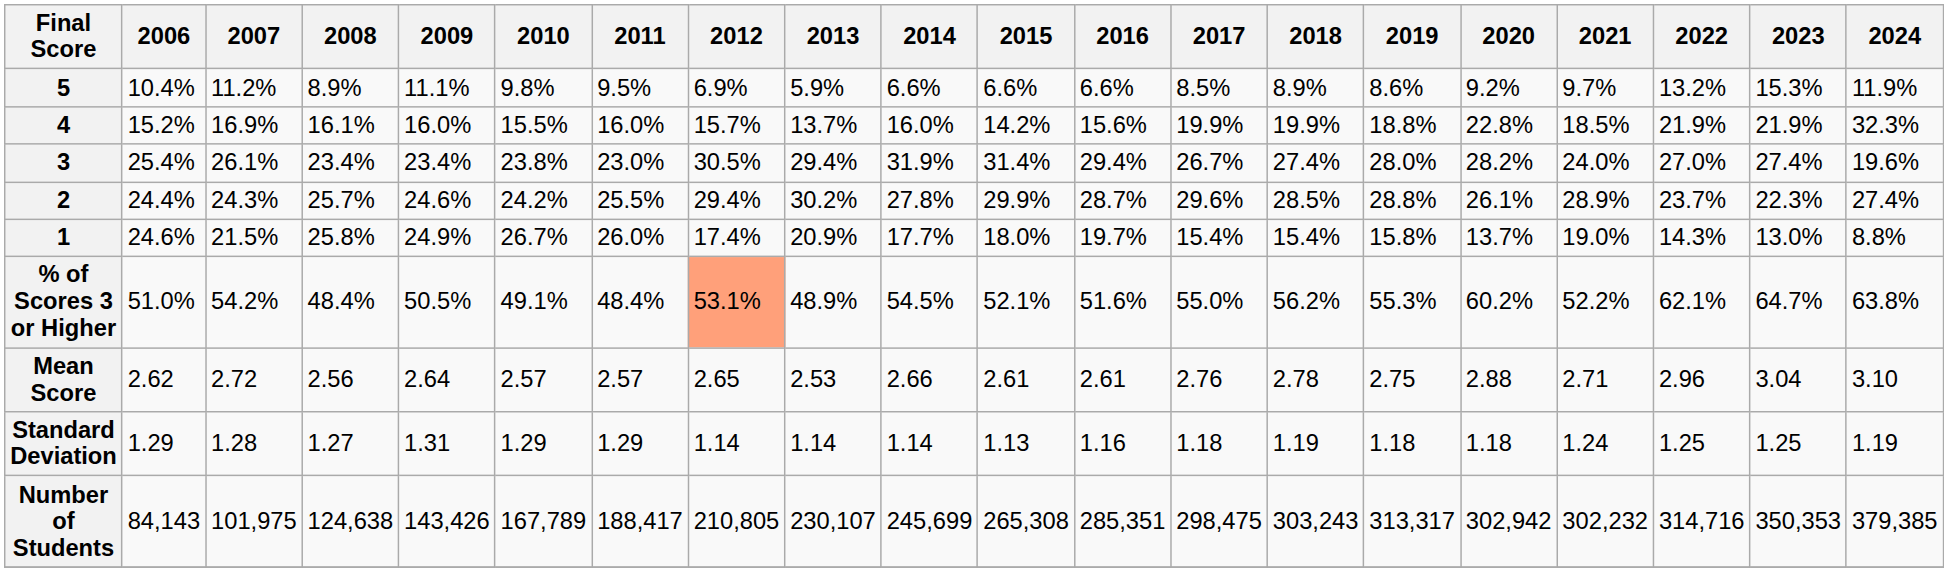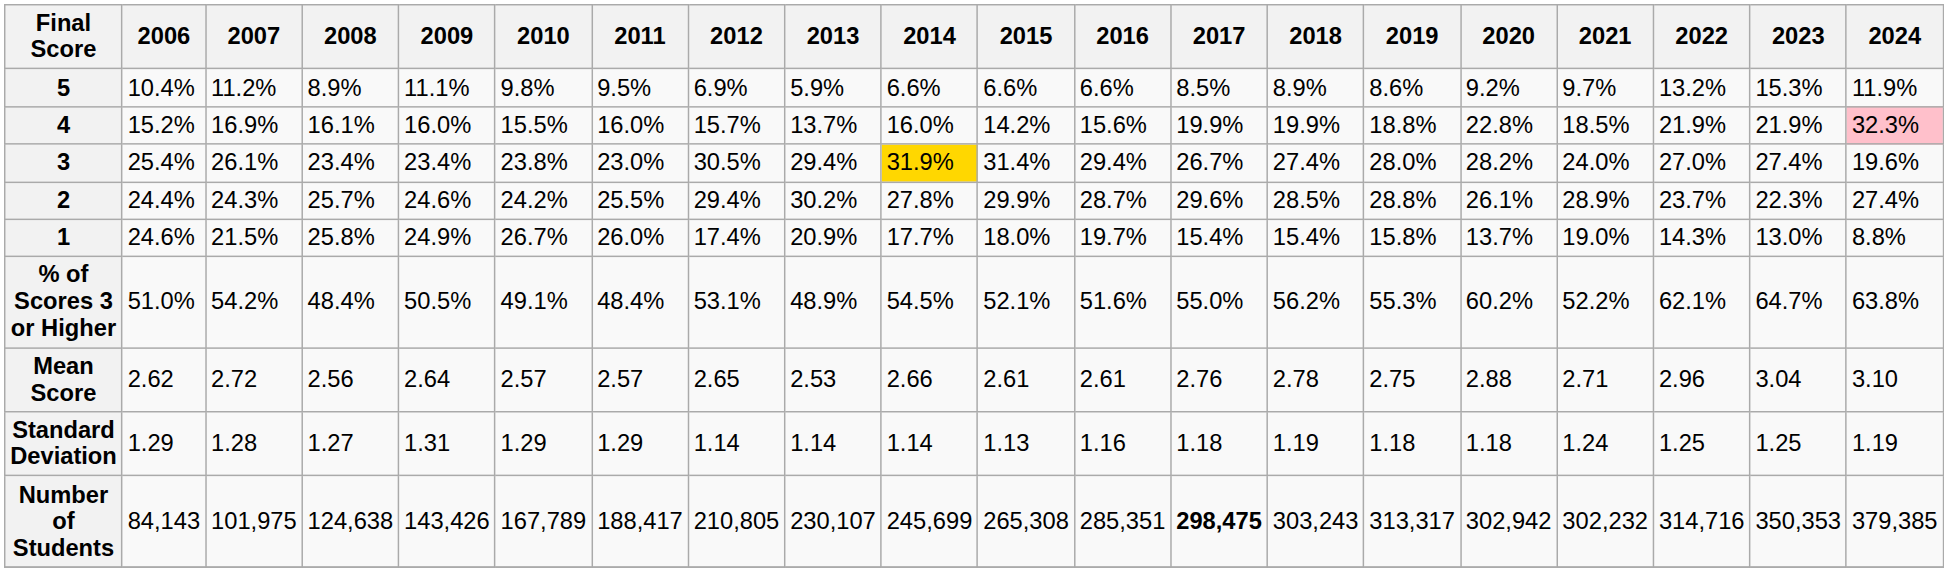(1886, 125) no background -> (1886, 125) pink background
(920, 162) no background -> (920, 162) gold background
(727, 301) lightsalmon background -> (727, 301) no background
(1219, 521) normal -> (1219, 521) bold
